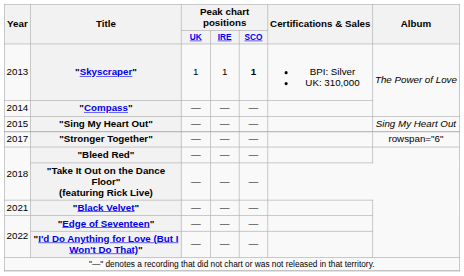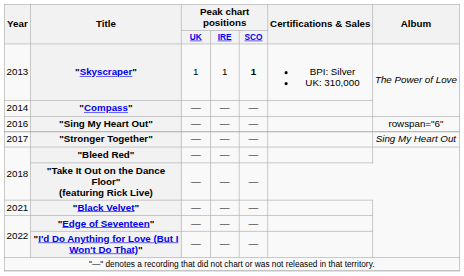(17, 124) 2015 -> (17, 124) 2016
(416, 124) Sing My Heart Out -> (416, 124) rowspan="6"
(416, 139) rowspan="6" -> (416, 139) Sing My Heart Out
